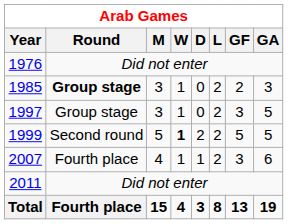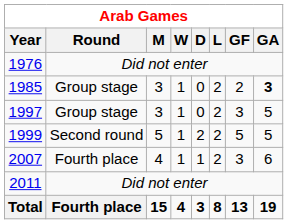(97, 87) bold -> (97, 87) normal
(268, 87) normal -> (268, 87) bold
(181, 135) bold -> (181, 135) normal
